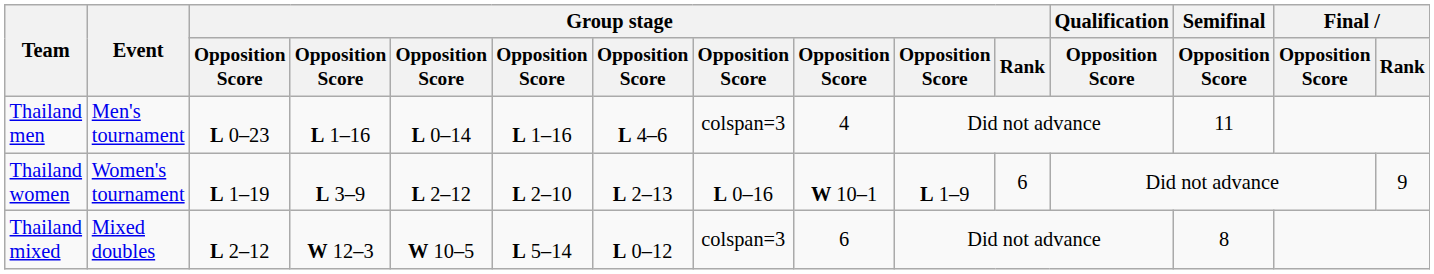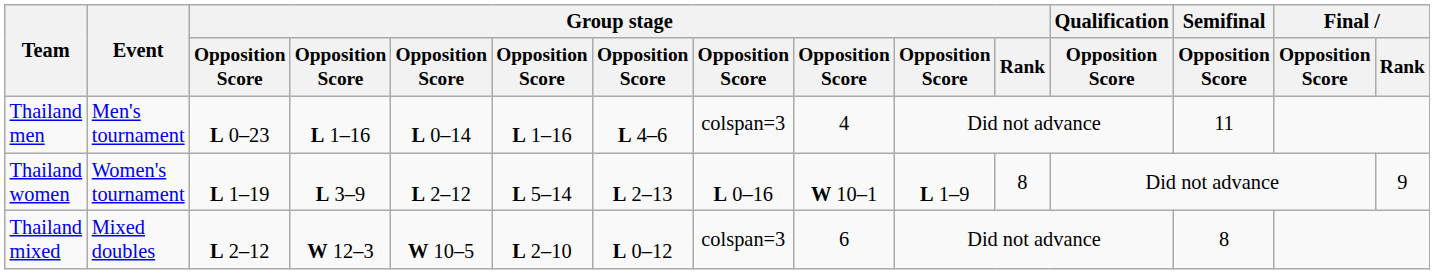(542, 193) L 2–10 -> (542, 193) L 5–14
(1022, 181) 6 -> (1022, 181) 8
(542, 251) L 5–14 -> (542, 251) L 2–10
